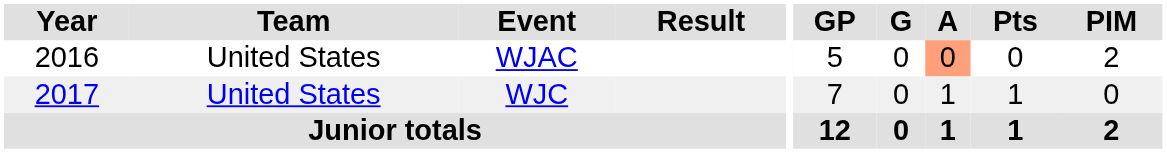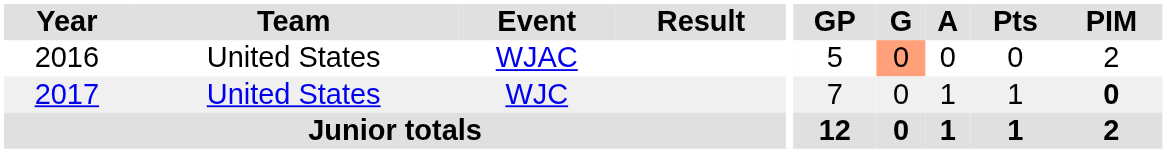(901, 57) no background -> (901, 57) lightsalmon background
(948, 57) lightsalmon background -> (948, 57) no background
(1111, 94) normal -> (1111, 94) bold
